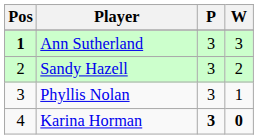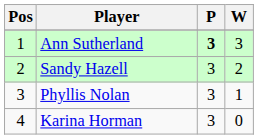(21, 43) bold -> (21, 43) normal
(211, 43) normal -> (211, 43) bold
(211, 120) bold -> (211, 120) normal
(239, 120) bold -> (239, 120) normal
